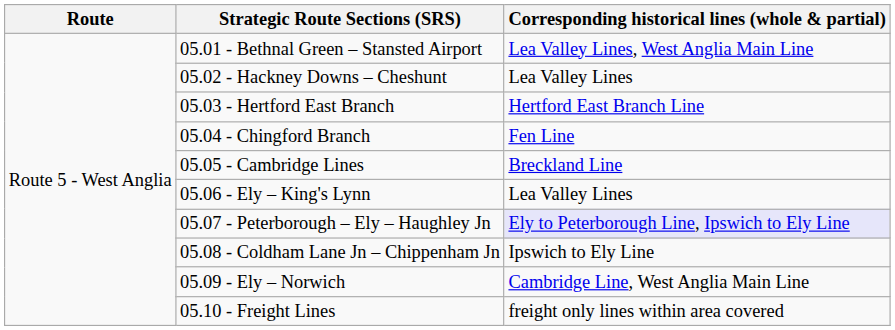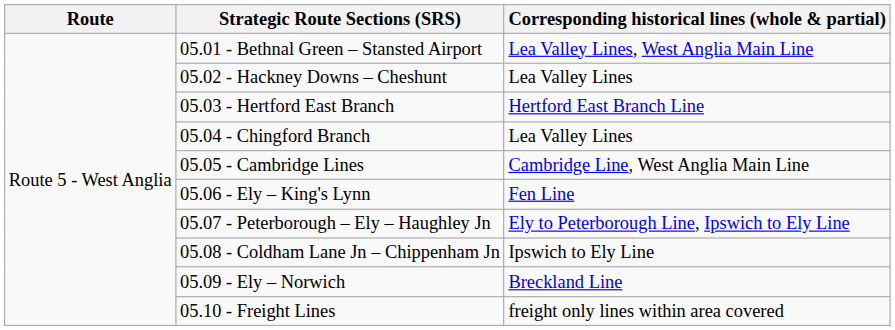(541, 135) Fen Line -> (571, 135) Lea Valley Lines
(565, 164) Breckland Line -> (659, 164) Cambridge Line, West Anglia Main Line
(571, 194) Lea Valley Lines -> (541, 194) Fen Line
(679, 223) lavender background -> (679, 223) no background
(659, 281) Cambridge Line, West Anglia Main Line -> (565, 281) Breckland Line
